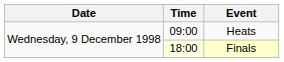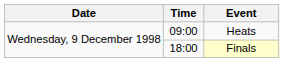(184, 48) lightyellow background -> (184, 48) no background
